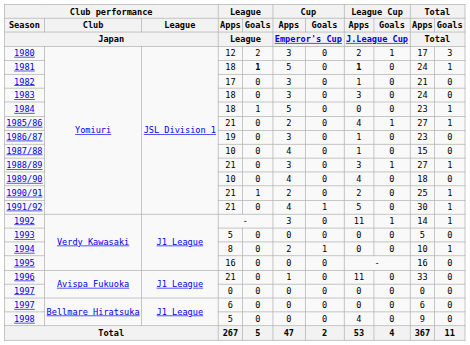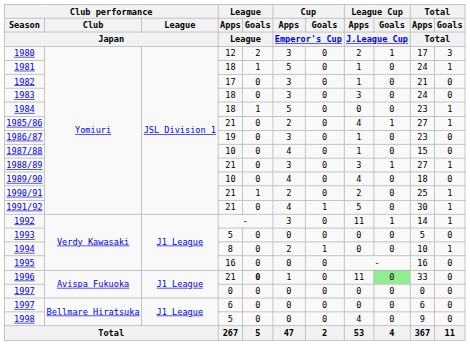(258, 67) bold -> (258, 67) normal
(359, 67) bold -> (359, 67) normal
(258, 277) normal -> (258, 277) bold
(392, 277) no background -> (392, 277) lightgreen background
